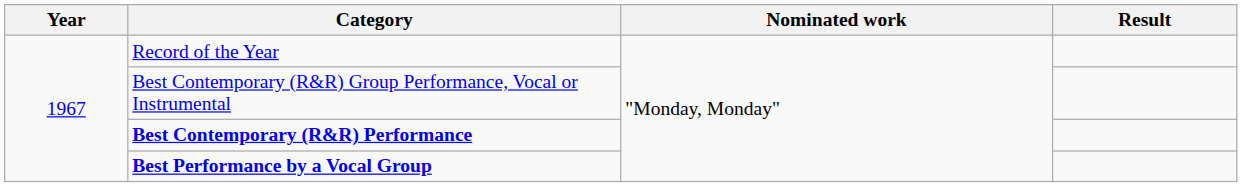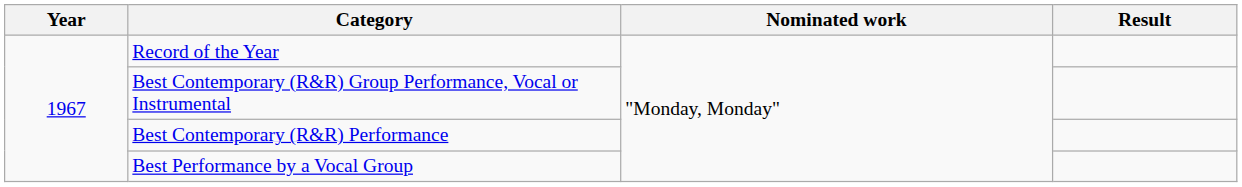(302, 134) bold -> (290, 134) normal
(282, 165) bold -> (273, 165) normal
